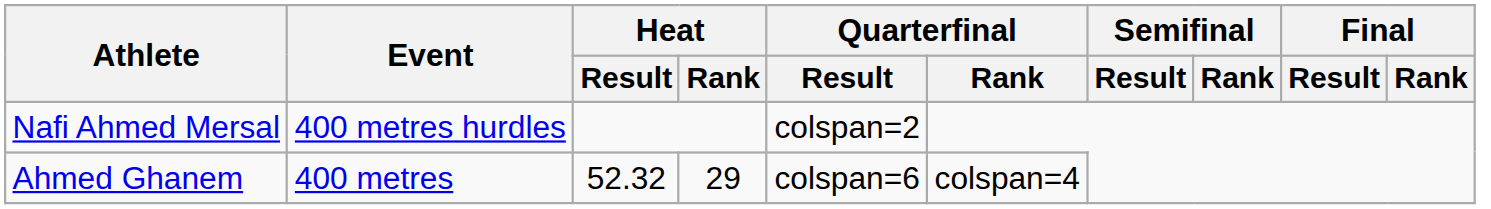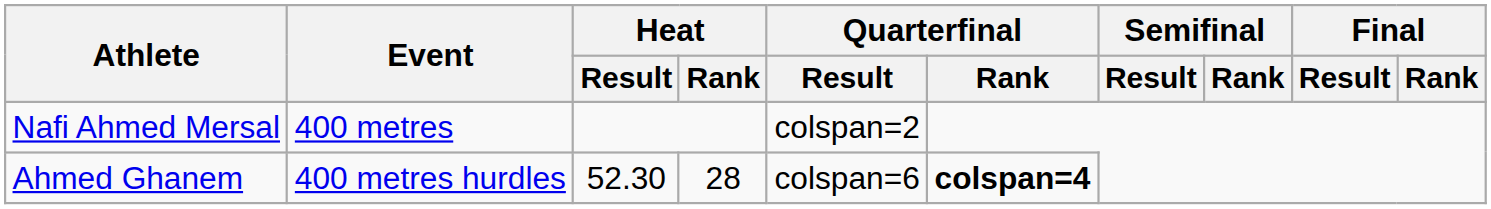(430, 128) 400 metres hurdles -> (374, 128) 400 metres
(374, 178) 400 metres -> (430, 178) 400 metres hurdles
(626, 178) 52.32 -> (626, 178) 52.30
(723, 178) 29 -> (723, 178) 28
(1007, 178) normal -> (1012, 178) bold
